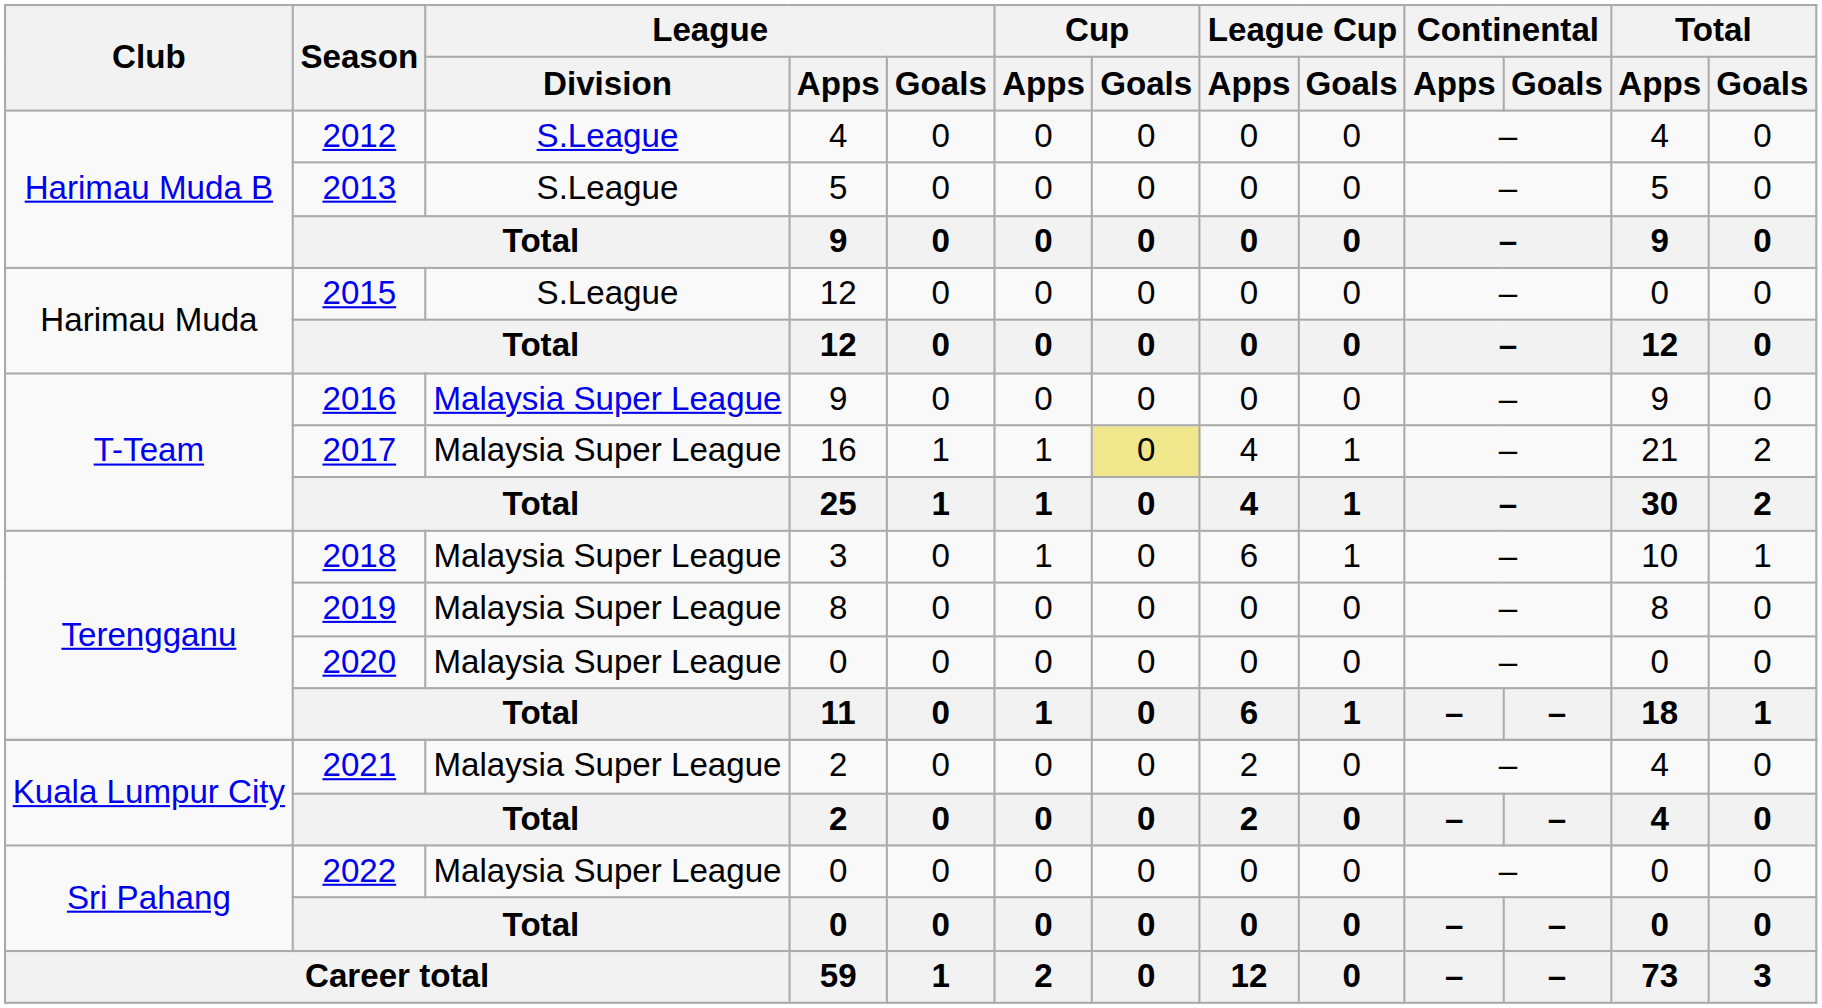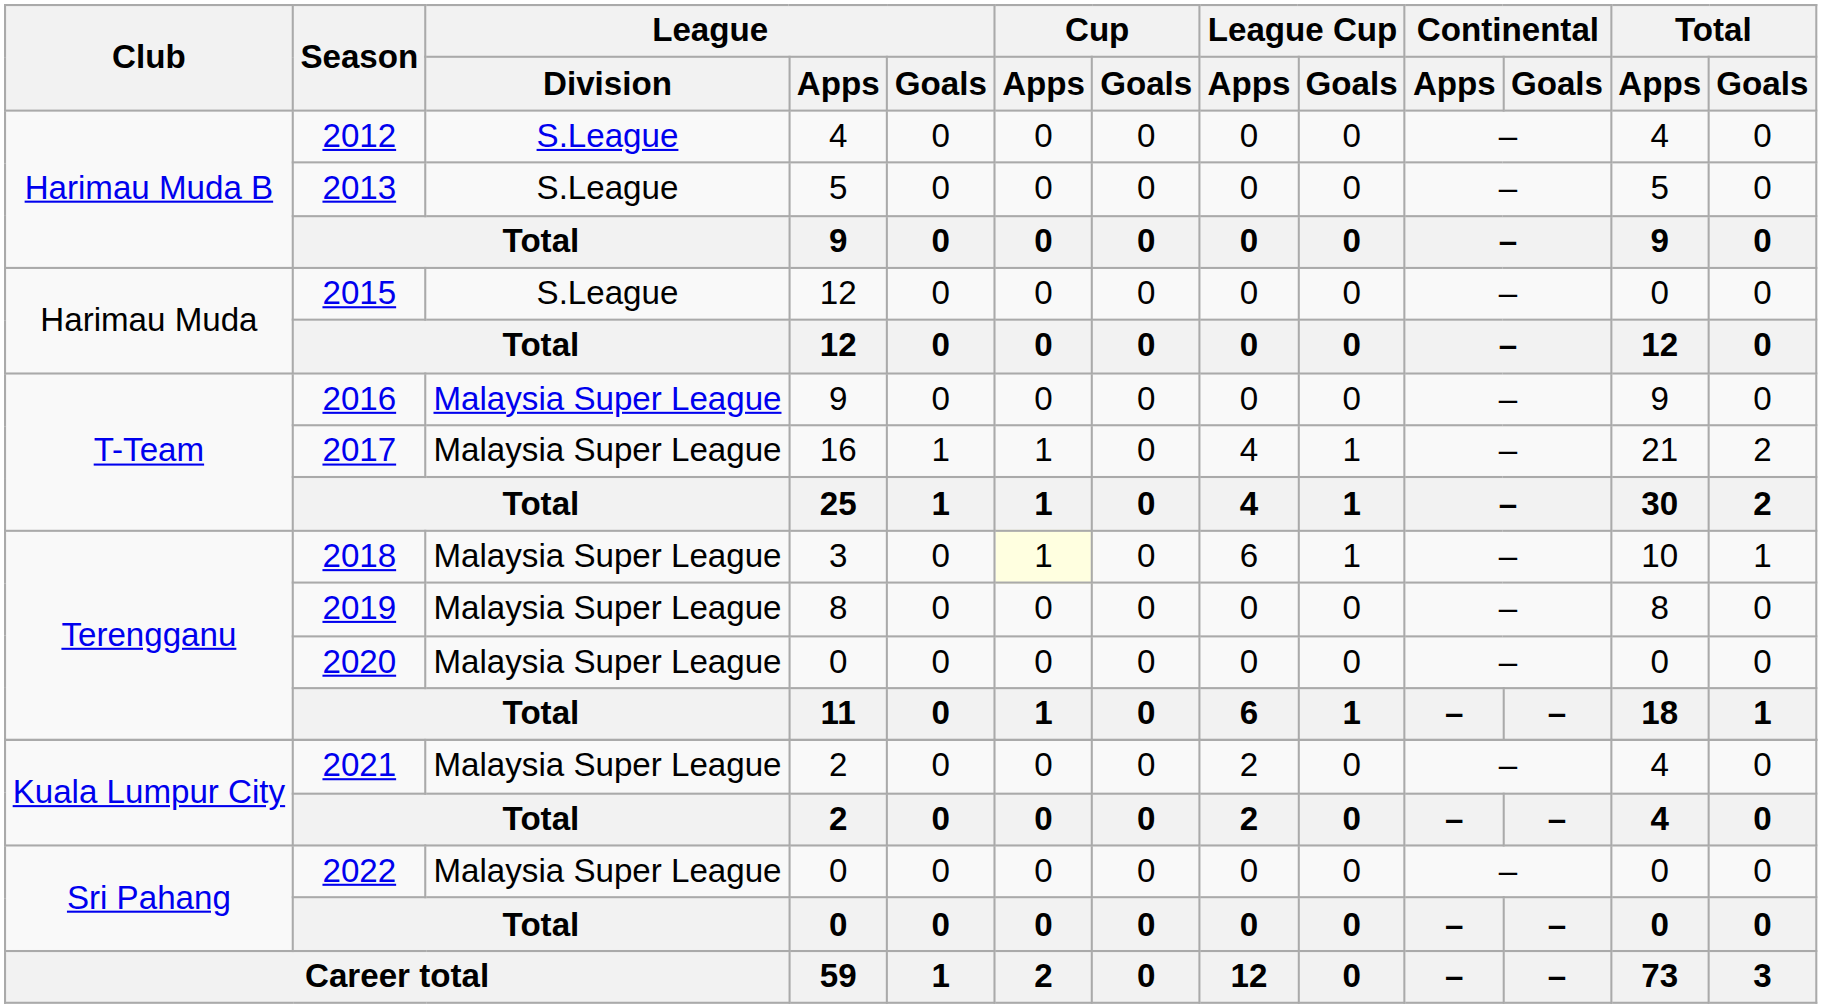(1146, 450) khaki background -> (1146, 450) no background
(1044, 556) no background -> (1044, 556) lightyellow background
